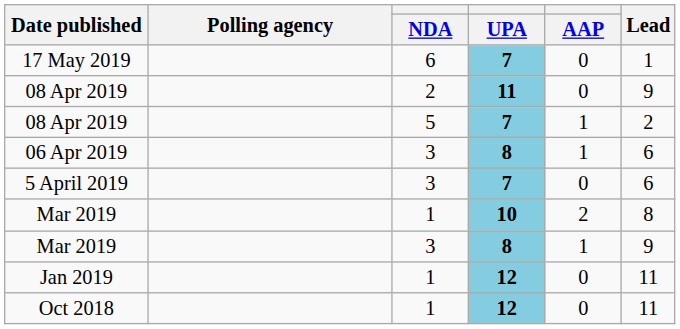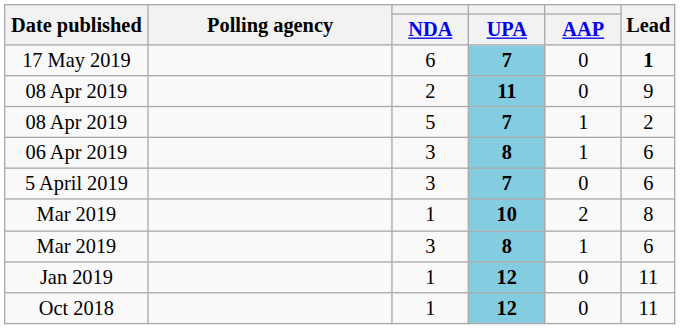(648, 60) normal -> (648, 60) bold
(648, 245) 9 -> (648, 245) 6
